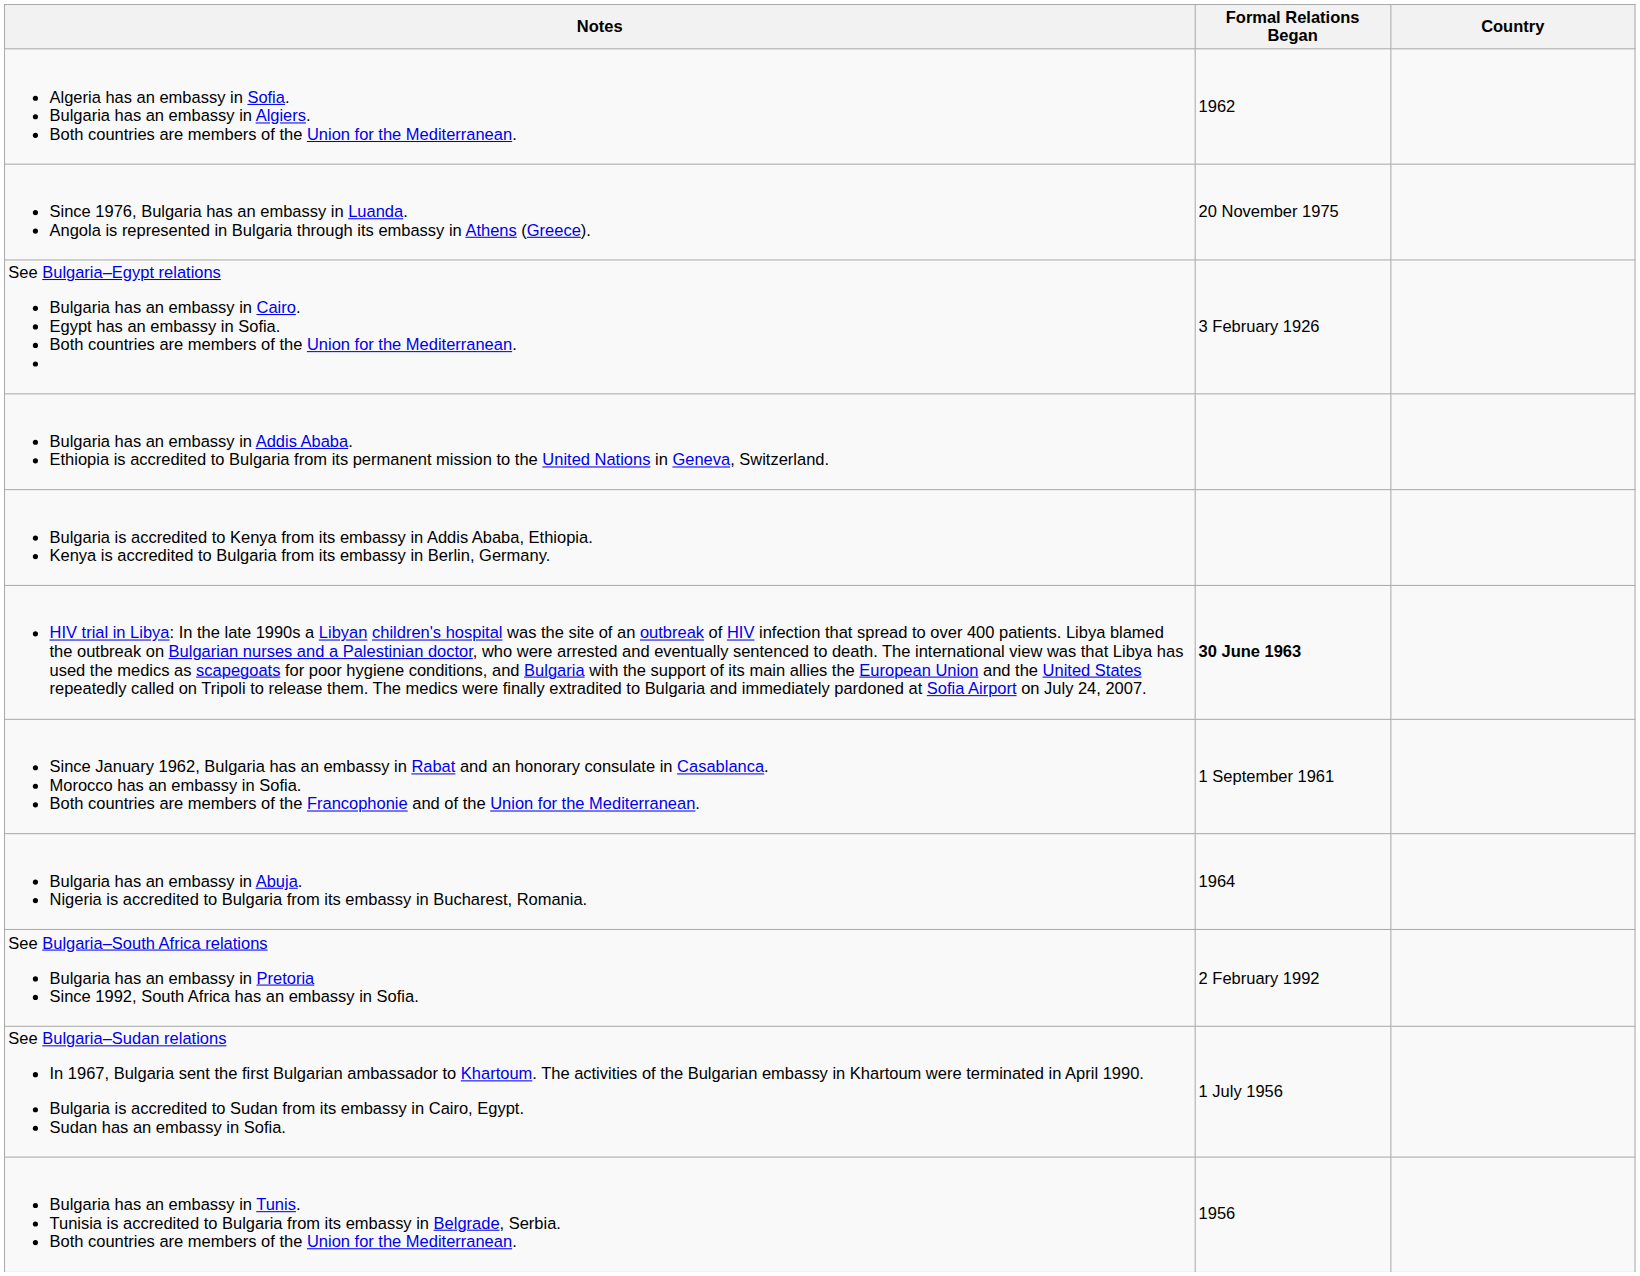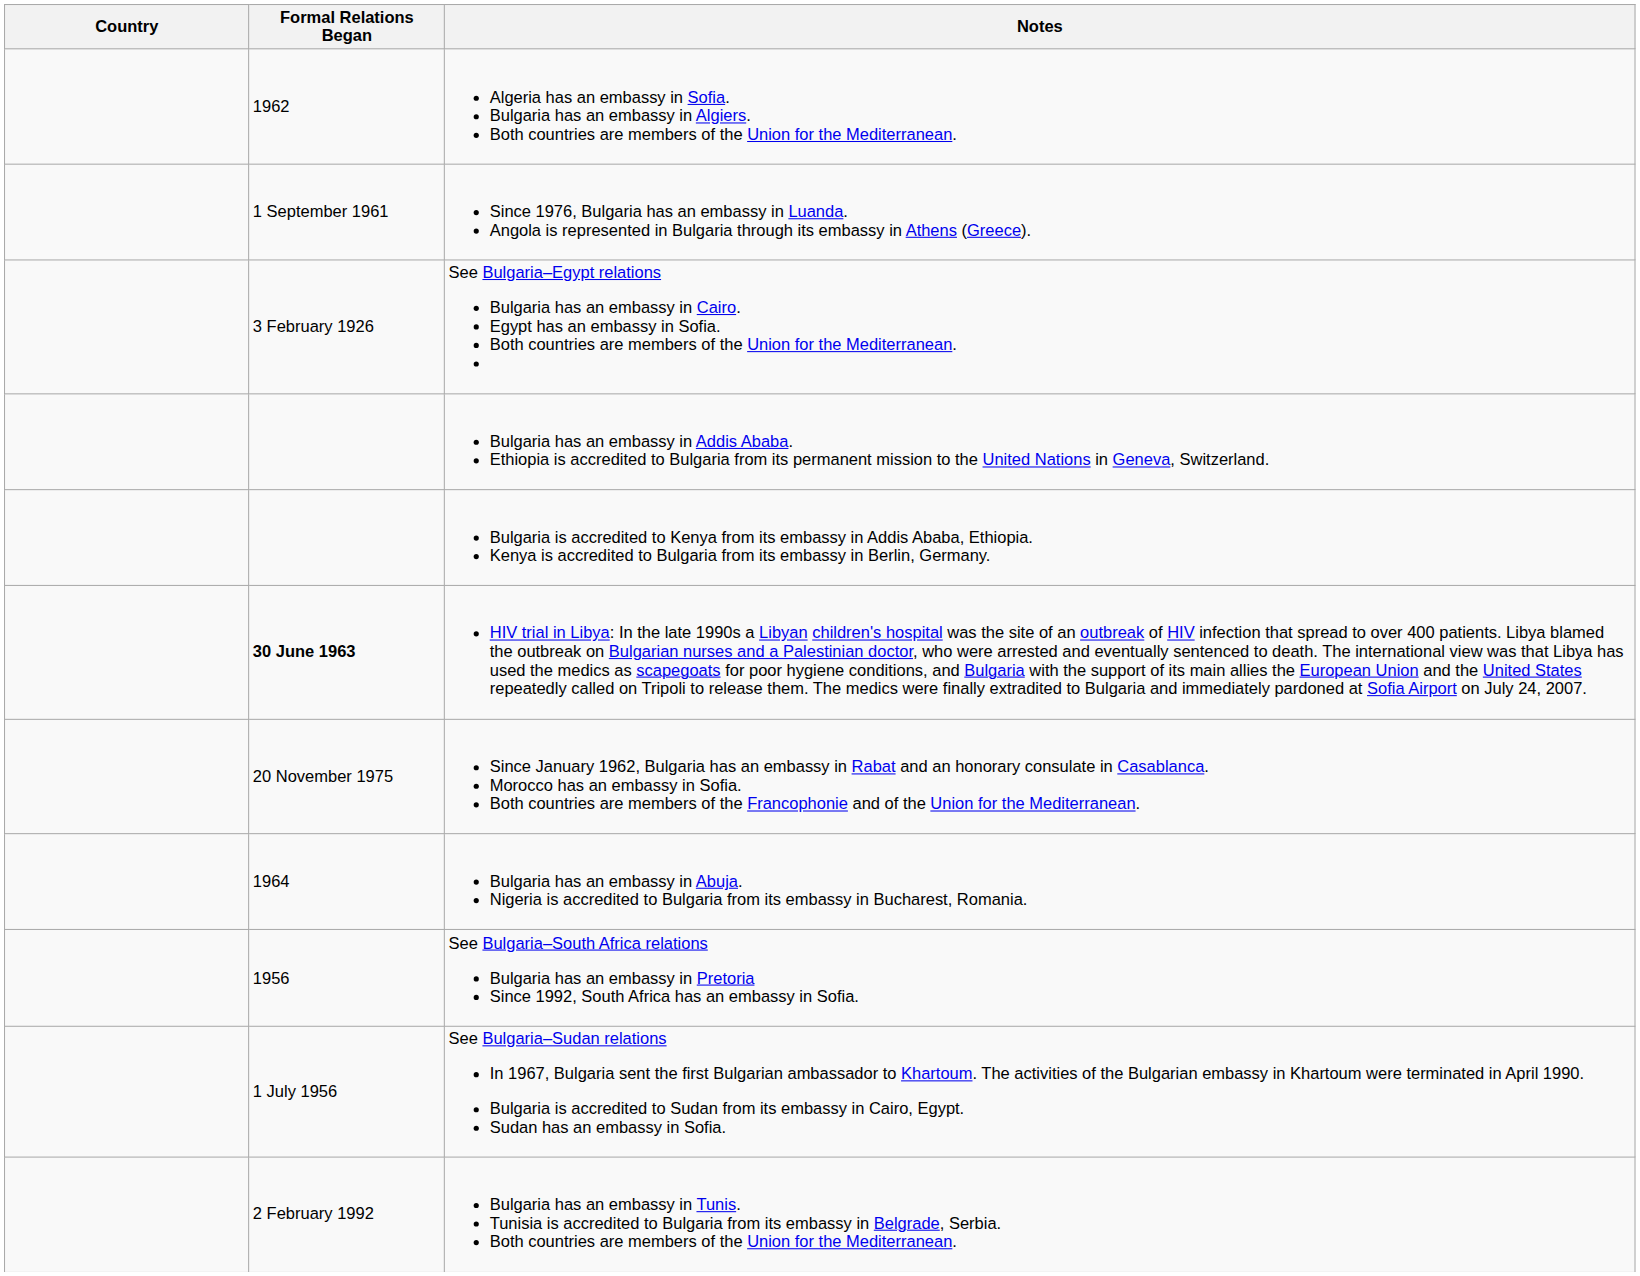columns swapped: (1513, 26) <-> (600, 26)
(1269, 211) 20 November 1975 -> (321, 211) 1 September 1961
(1266, 776) 1 September 1961 -> (323, 776) 20 November 1975
(1259, 977) 2 February 1992 -> (271, 977) 1956
(1217, 1214) 1956 -> (313, 1214) 2 February 1992
